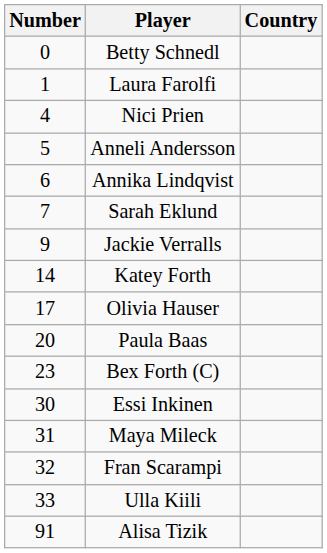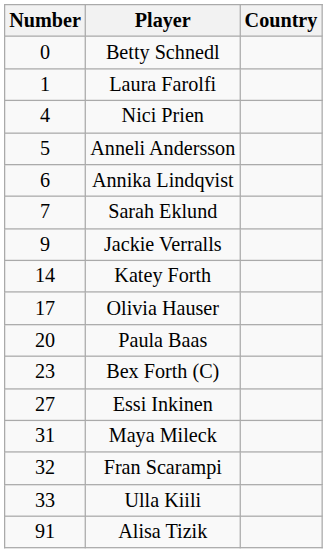(45, 404) 30 -> (45, 404) 27
